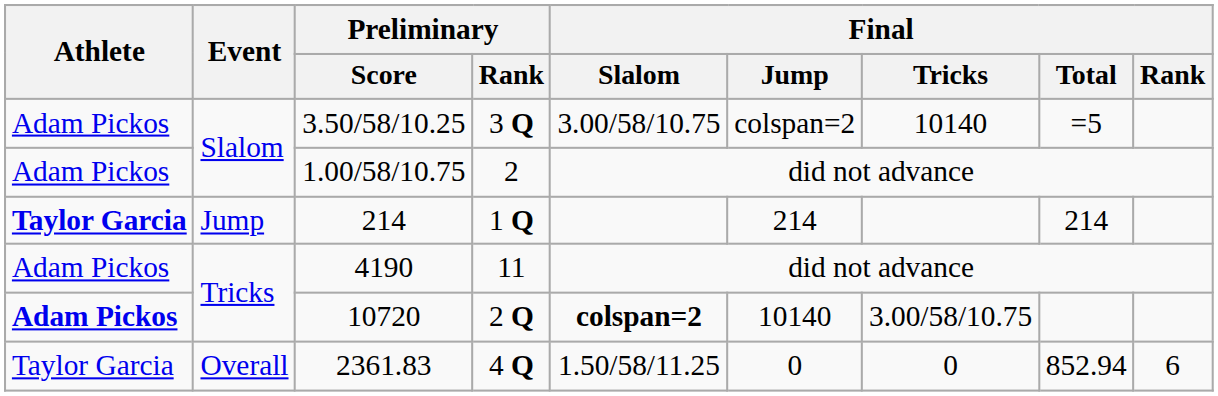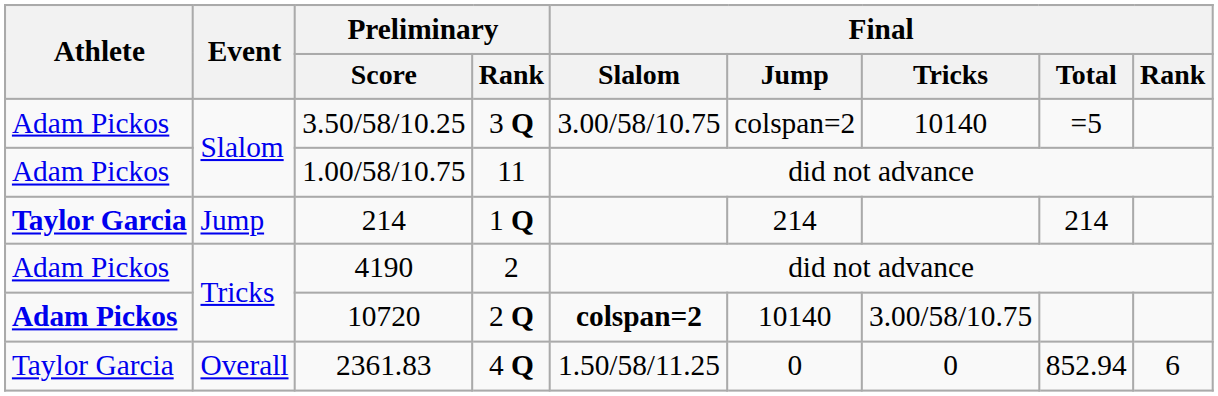(511, 171) 2 -> (511, 171) 11
(511, 268) 11 -> (511, 268) 2
